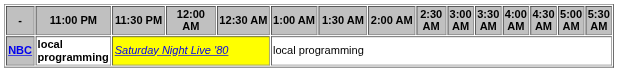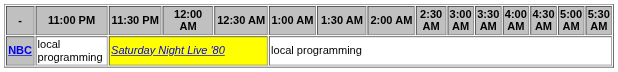(73, 51) bold -> (70, 51) normal
